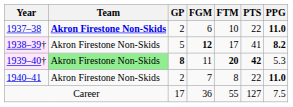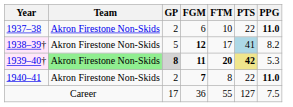(108, 29) bold -> (105, 29) normal
(256, 45) no background -> (250, 45) lightblue background
(279, 45) bold -> (273, 45) normal
(182, 61) no background -> (176, 61) lightgrey background
(207, 61) normal -> (201, 61) bold
(256, 61) no background -> (250, 61) khaki background
(210, 77) normal -> (203, 77) bold
